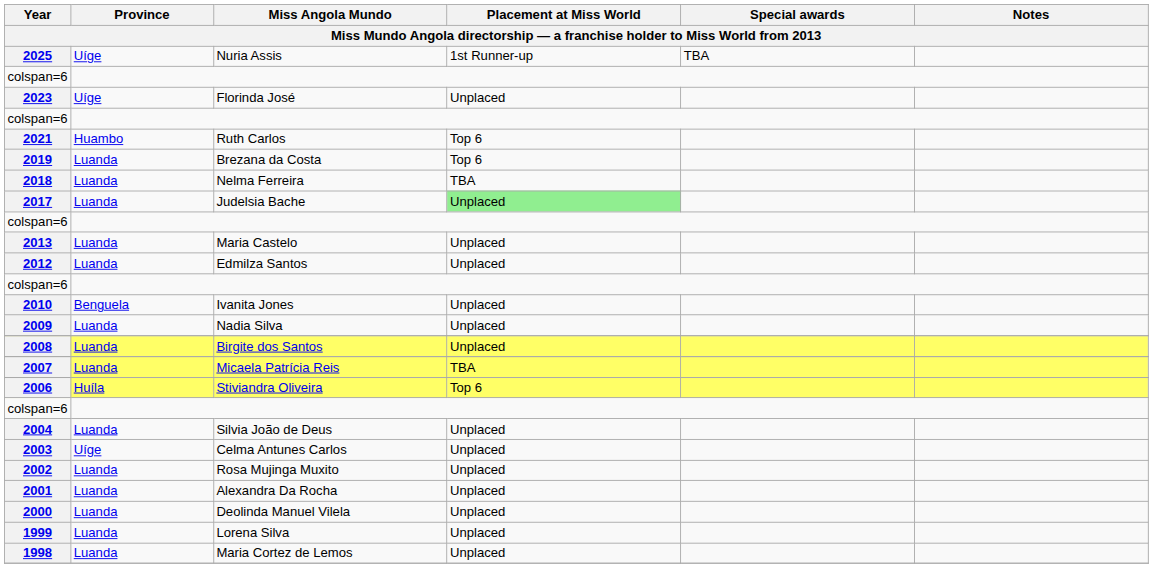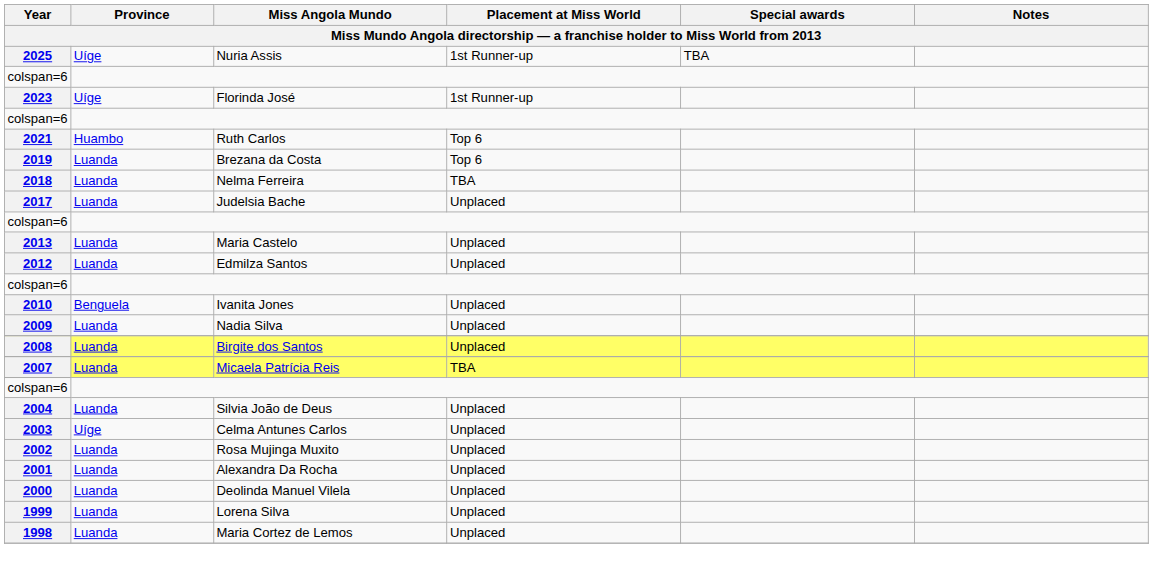(478, 98) Unplaced -> (492, 98) 1st Runner-up
(478, 202) lightgreen background -> (478, 202) no background
- row: (38, 388)
